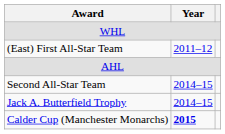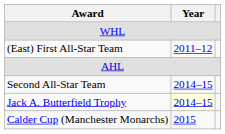(193, 102) no background -> (193, 102) lightyellow background
(185, 119) bold -> (185, 119) normal
